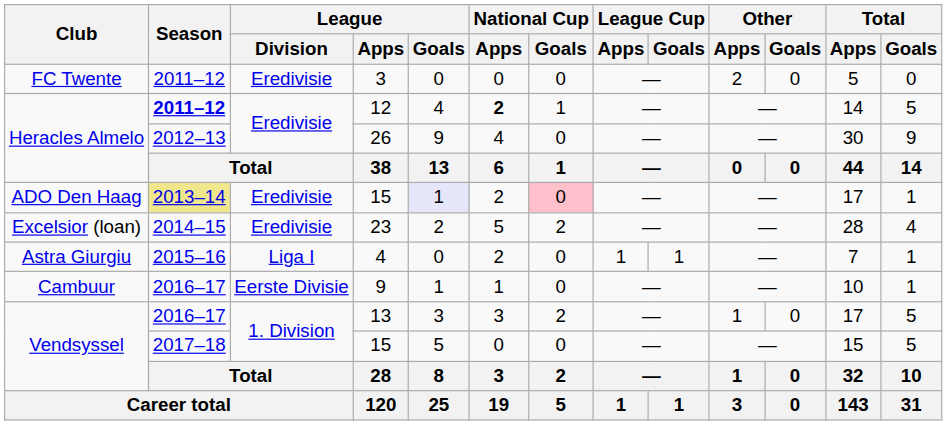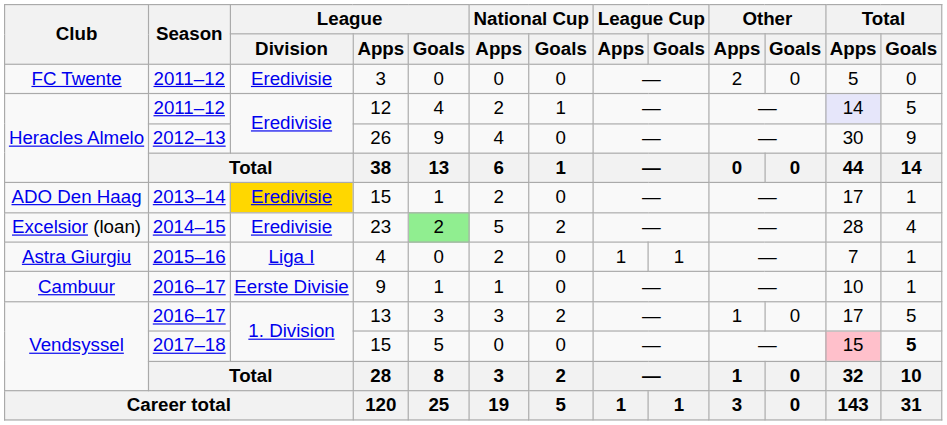(189, 108) bold -> (189, 108) normal
(499, 108) bold -> (499, 108) normal
(853, 108) no background -> (853, 108) lavender background
(189, 197) khaki background -> (189, 197) no background
(292, 197) no background -> (292, 197) gold background
(439, 197) lavender background -> (439, 197) no background
(561, 197) pink background -> (561, 197) no background
(439, 227) no background -> (439, 227) lightgreen background
(853, 345) no background -> (853, 345) pink background
(911, 345) normal -> (911, 345) bold
